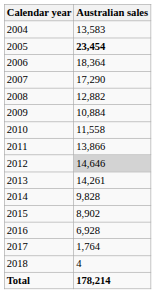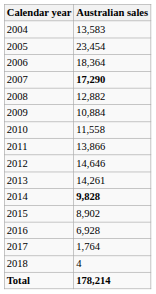(91, 46) bold -> (91, 46) normal
(91, 79) normal -> (91, 79) bold
(91, 163) lightgrey background -> (91, 163) no background
(88, 197) normal -> (88, 197) bold
